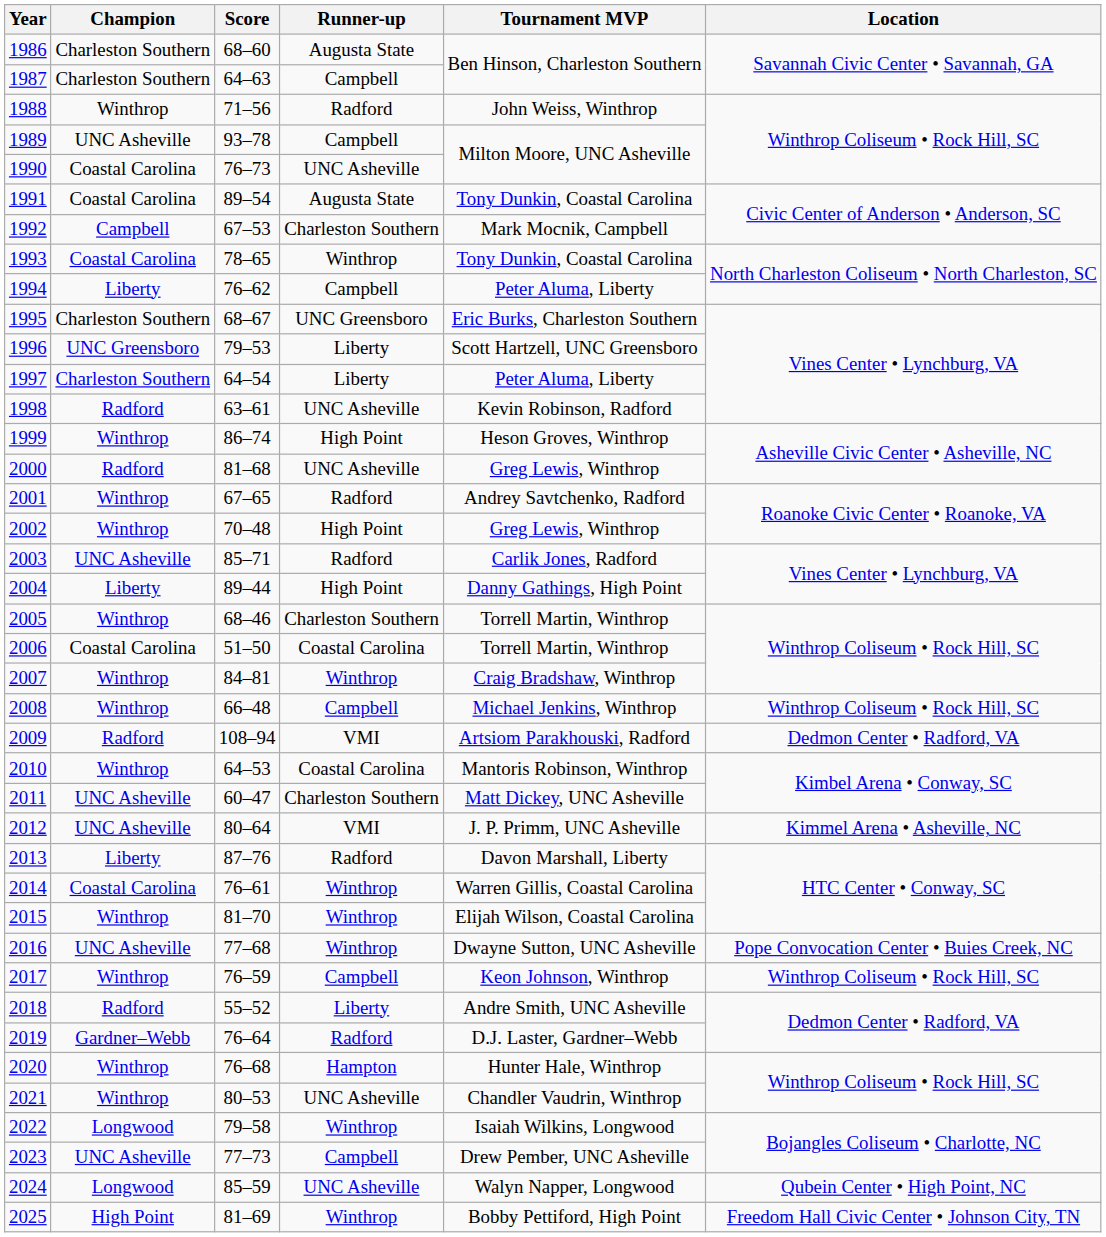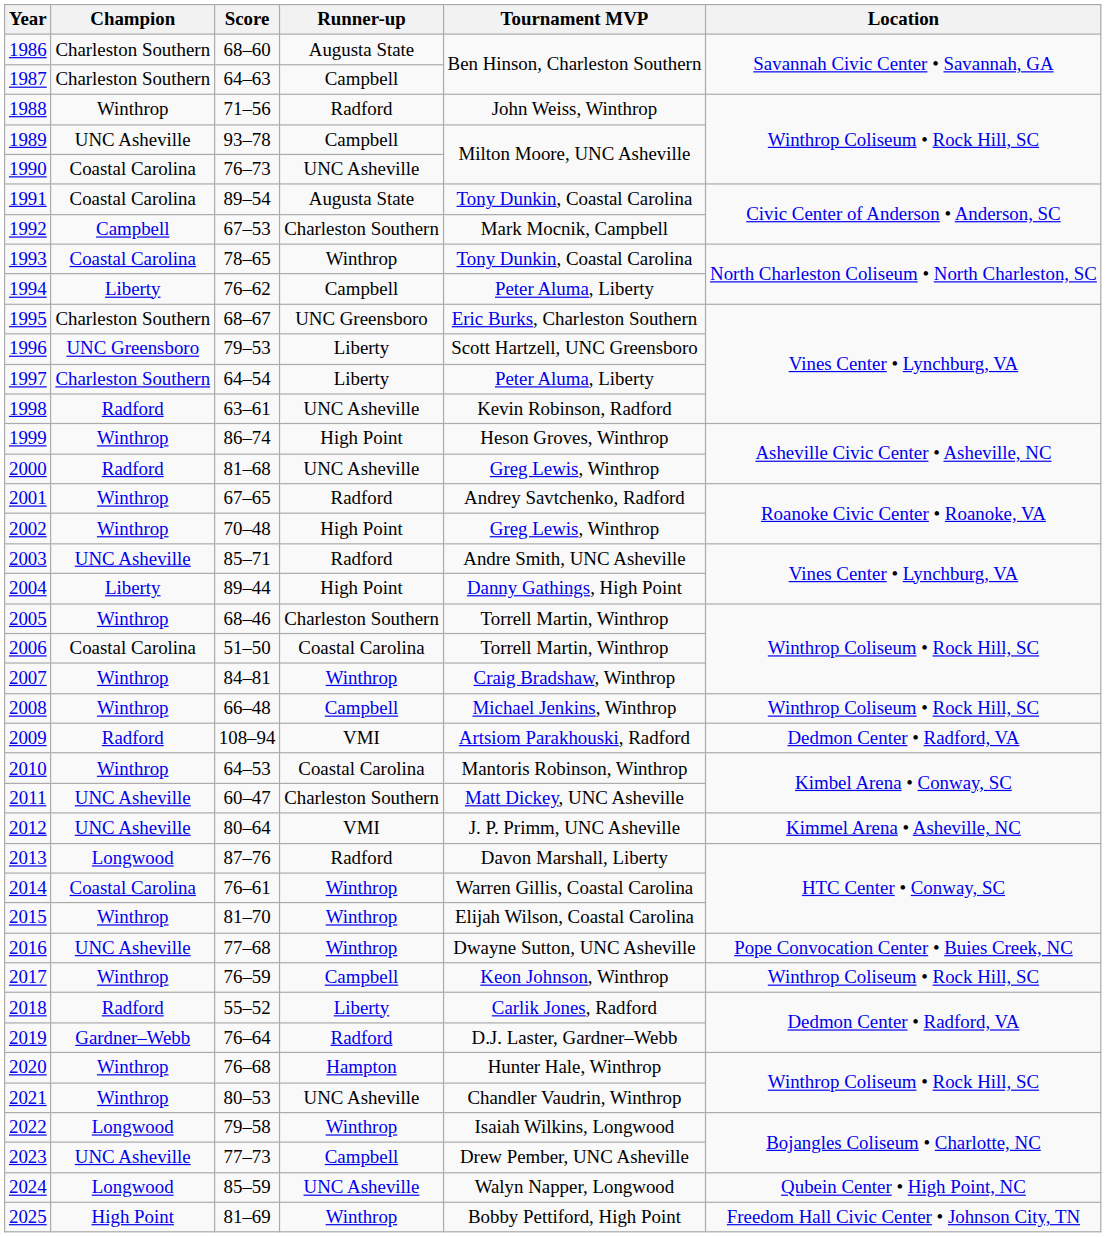(574, 558) Carlik Jones, Radford -> (574, 558) Andre Smith, UNC Asheville
(133, 857) Liberty -> (133, 857) Longwood
(574, 1007) Andre Smith, UNC Asheville -> (574, 1007) Carlik Jones, Radford
